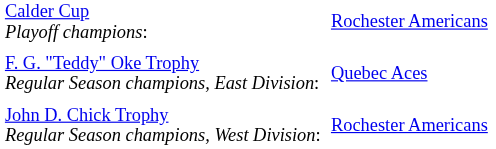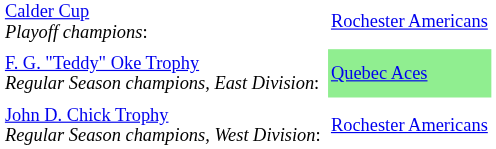(379, 73) no background -> (379, 73) lightgreen background
